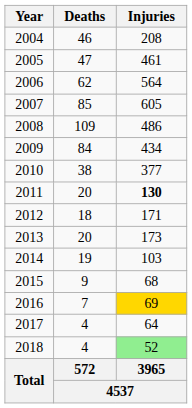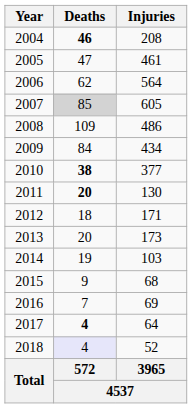(85, 38) normal -> (85, 38) bold
(85, 104) no background -> (85, 104) lightgrey background
(85, 170) normal -> (85, 170) bold
(85, 193) normal -> (85, 193) bold
(151, 193) bold -> (151, 193) normal
(151, 303) gold background -> (151, 303) no background
(85, 325) normal -> (85, 325) bold
(85, 347) no background -> (85, 347) lavender background
(151, 347) lightgreen background -> (151, 347) no background
